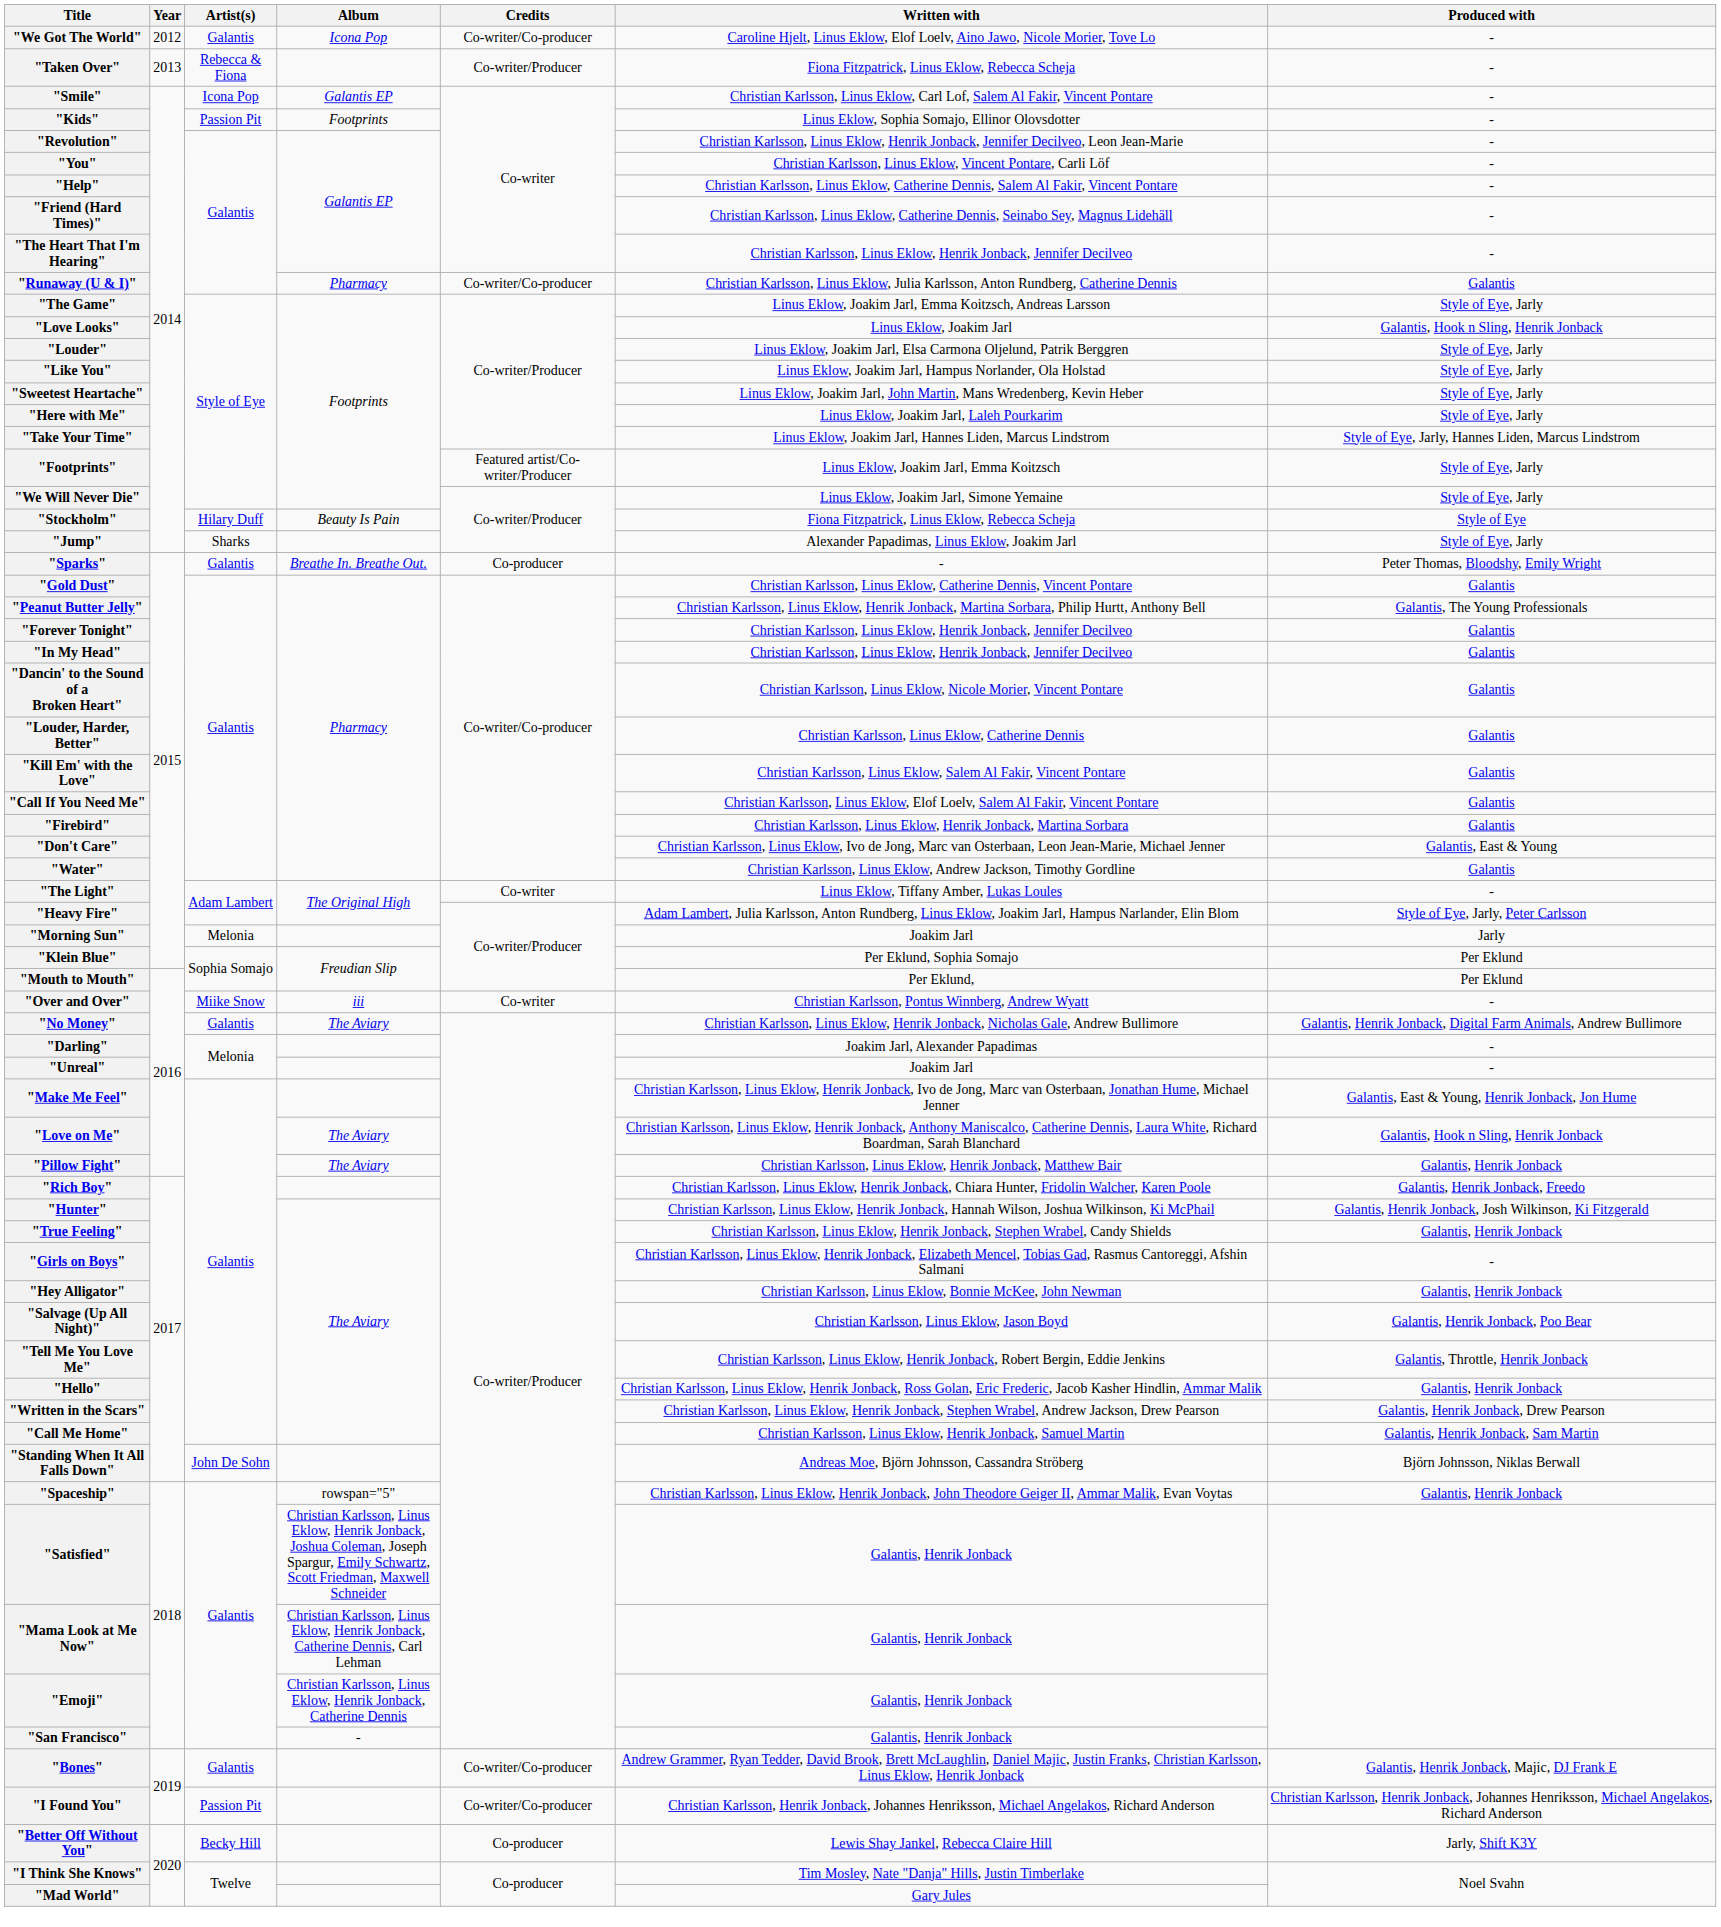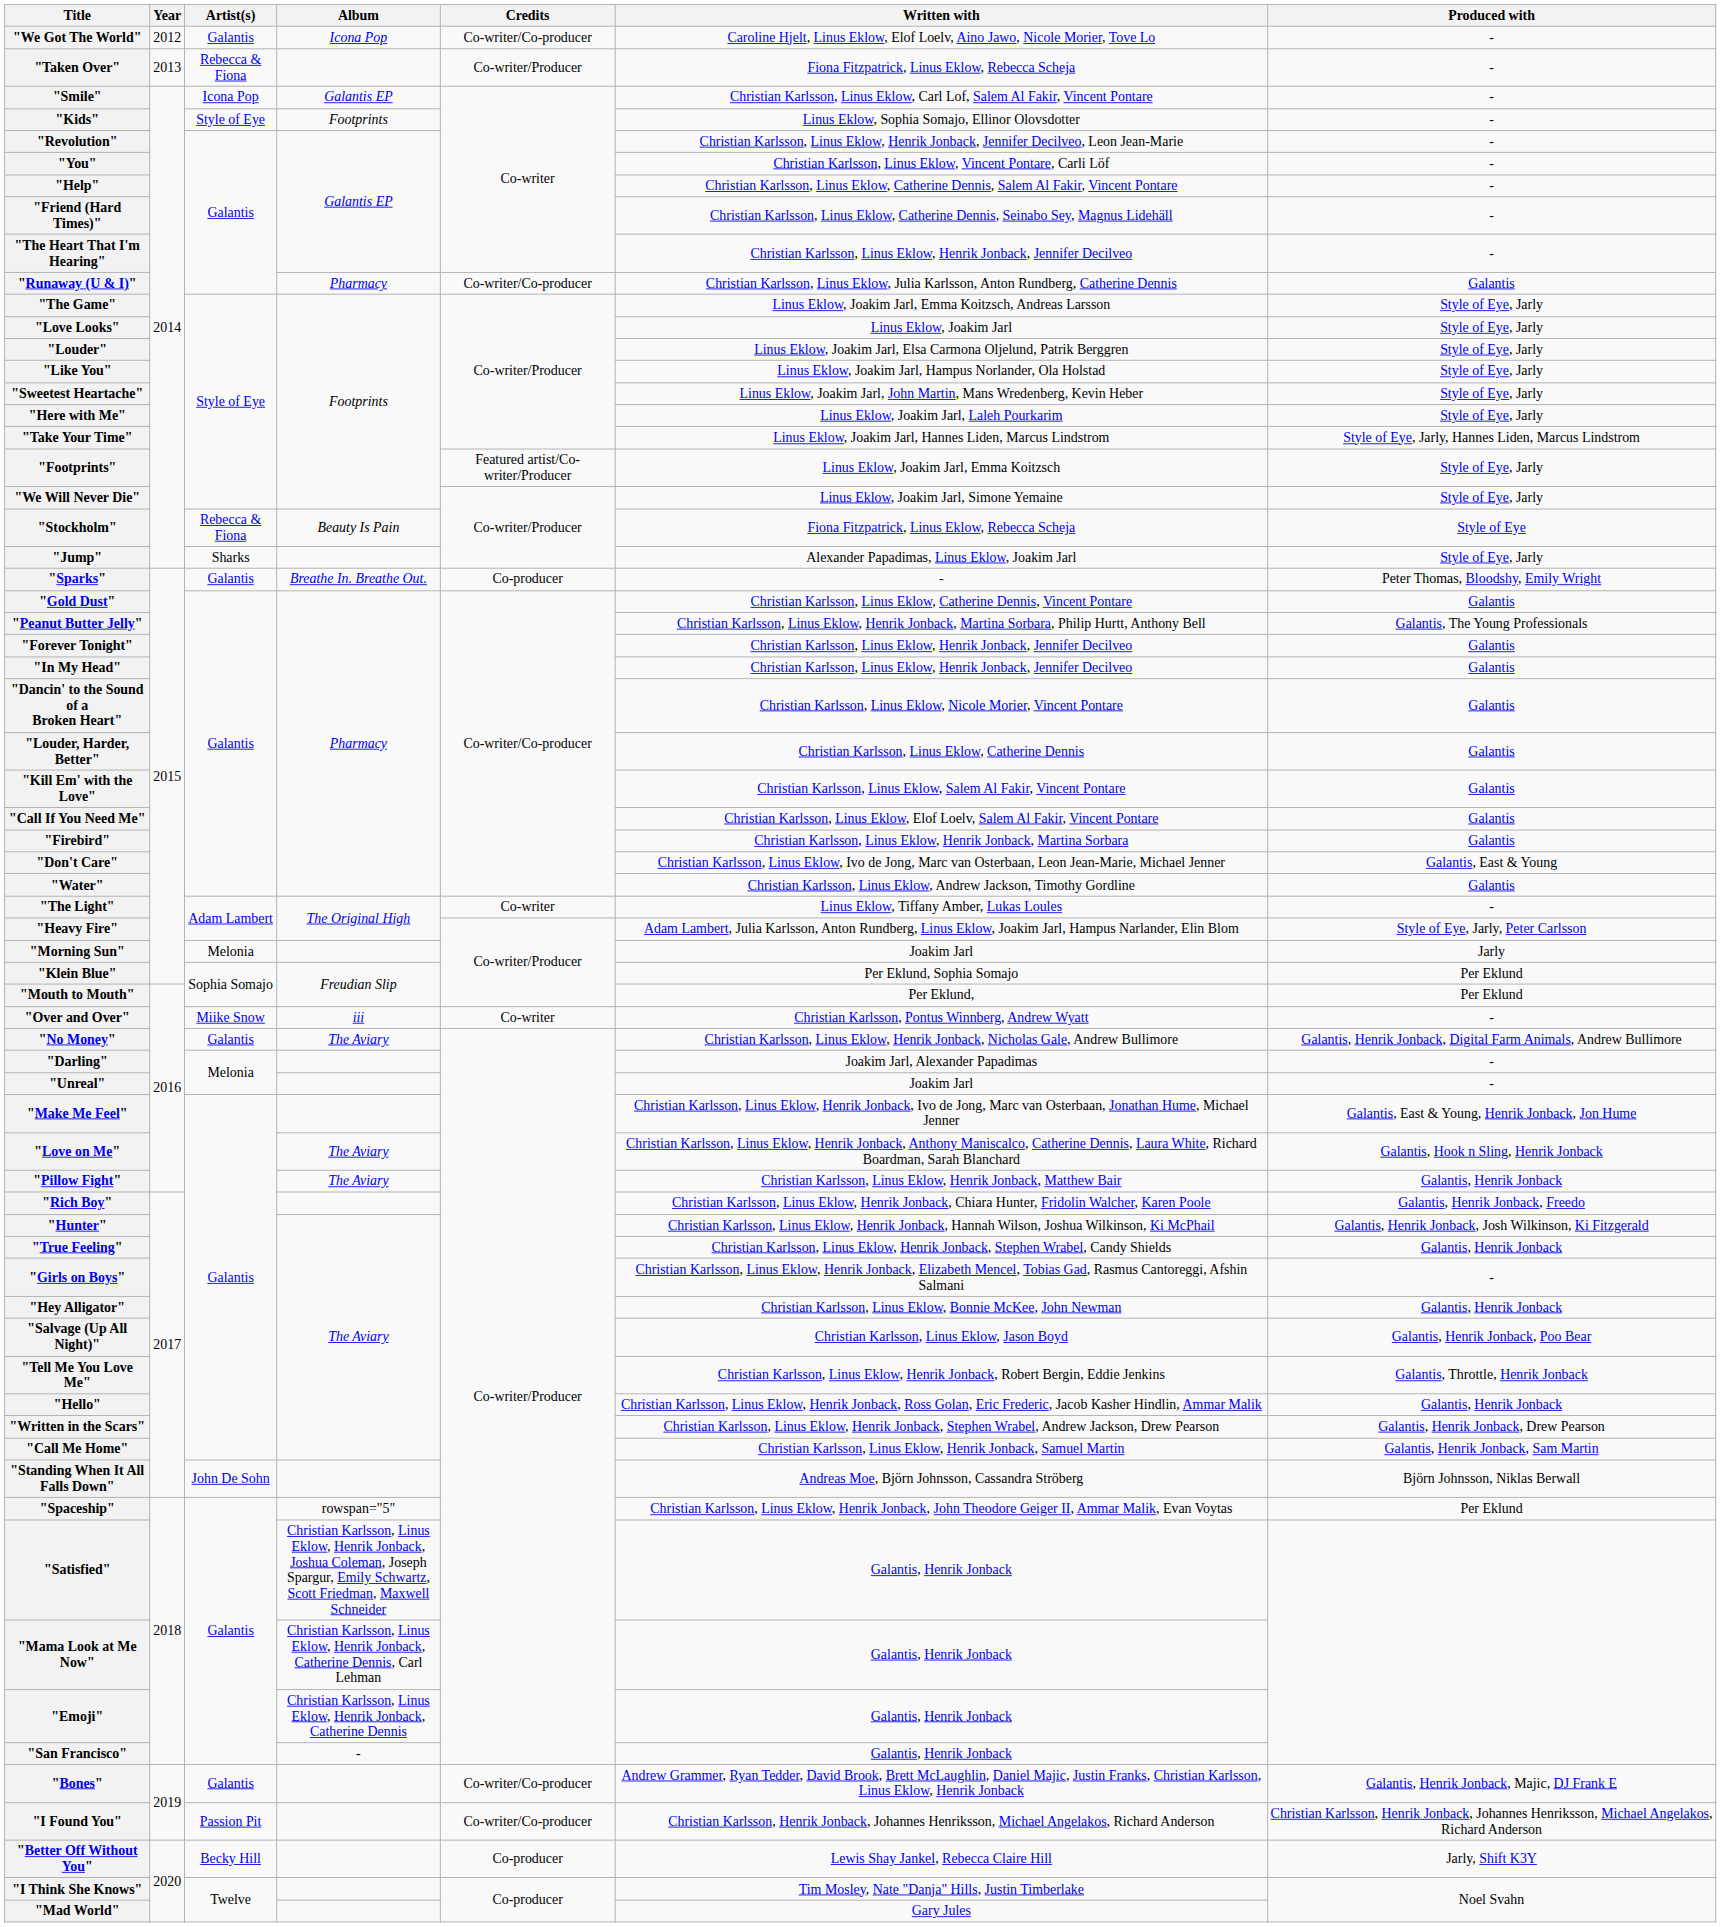(231, 119) Passion Pit -> (231, 119) Style of Eye
(1492, 327) Galantis, Hook n Sling, Henrik Jonback -> (1492, 327) Style of Eye, Jarly
(231, 519) Hilary Duff -> (231, 527) Rebecca & Fiona
(1492, 1493) Galantis, Henrik Jonback -> (1492, 1508) Per Eklund
